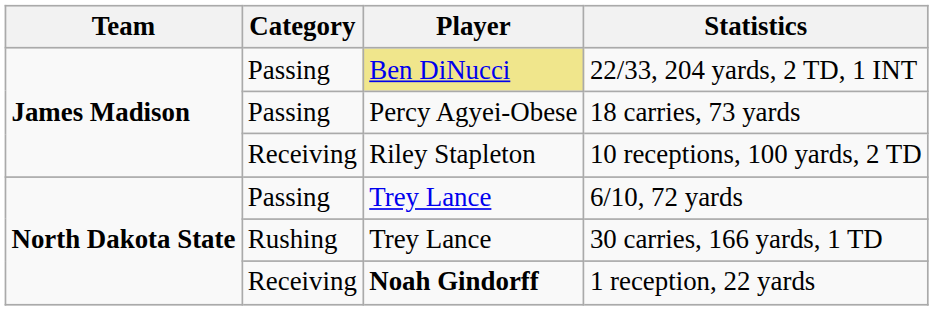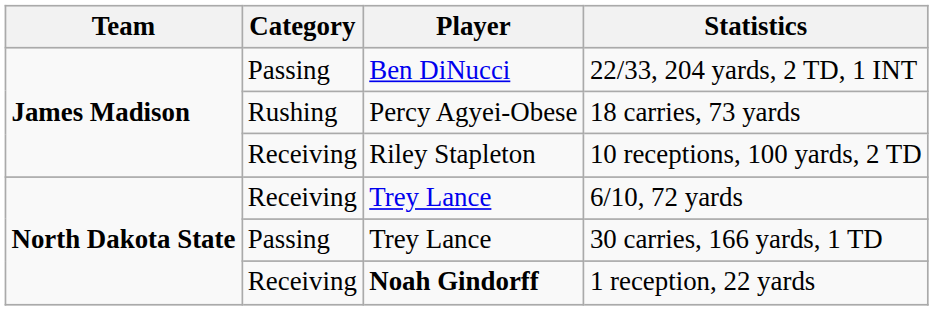(440, 69) khaki background -> (440, 69) no background
(289, 111) Passing -> (293, 111) Rushing
(289, 197) Passing -> (302, 197) Receiving
(293, 239) Rushing -> (289, 239) Passing
